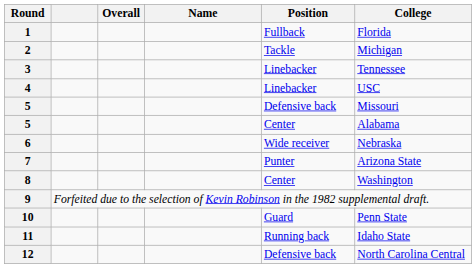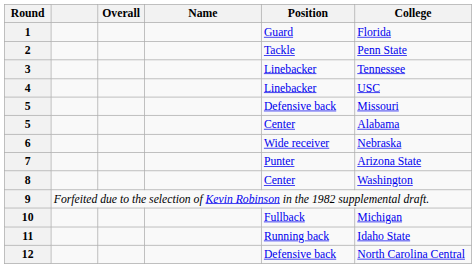(284, 32) Fullback -> (278, 32) Guard
(380, 50) Michigan -> (382, 50) Penn State
(278, 217) Guard -> (284, 217) Fullback
(382, 217) Penn State -> (380, 217) Michigan
